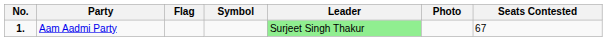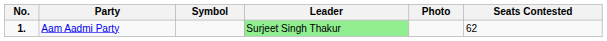- column: (184, 12)
(481, 28) 67 -> (472, 28) 62
